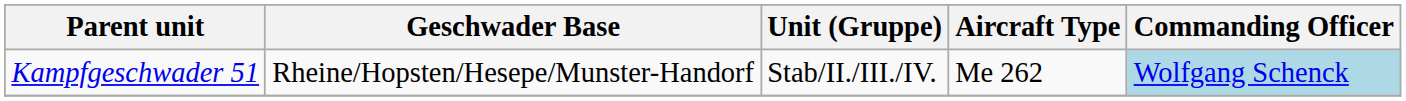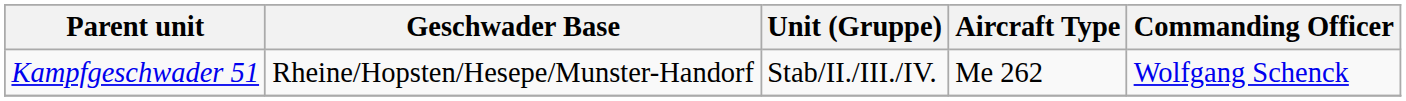(1241, 72) lightblue background -> (1241, 72) no background
